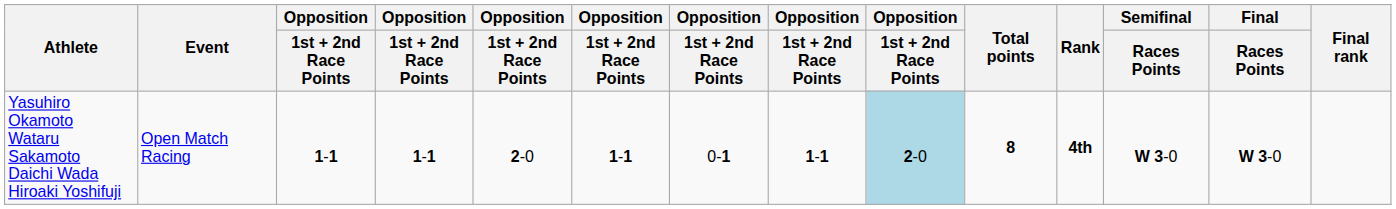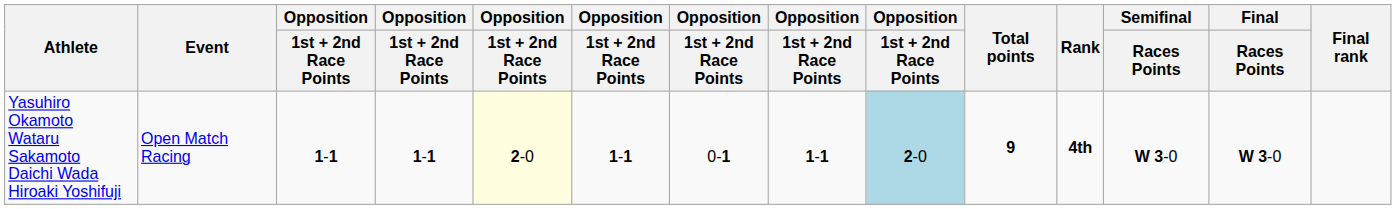(522, 157) no background -> (522, 157) lightyellow background
(1011, 148) 8 -> (1011, 148) 9
